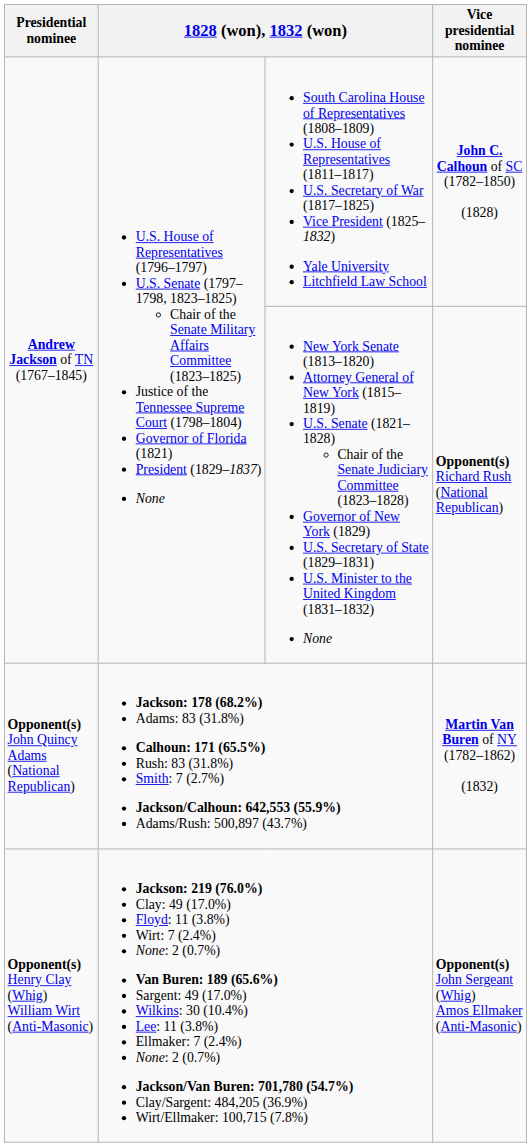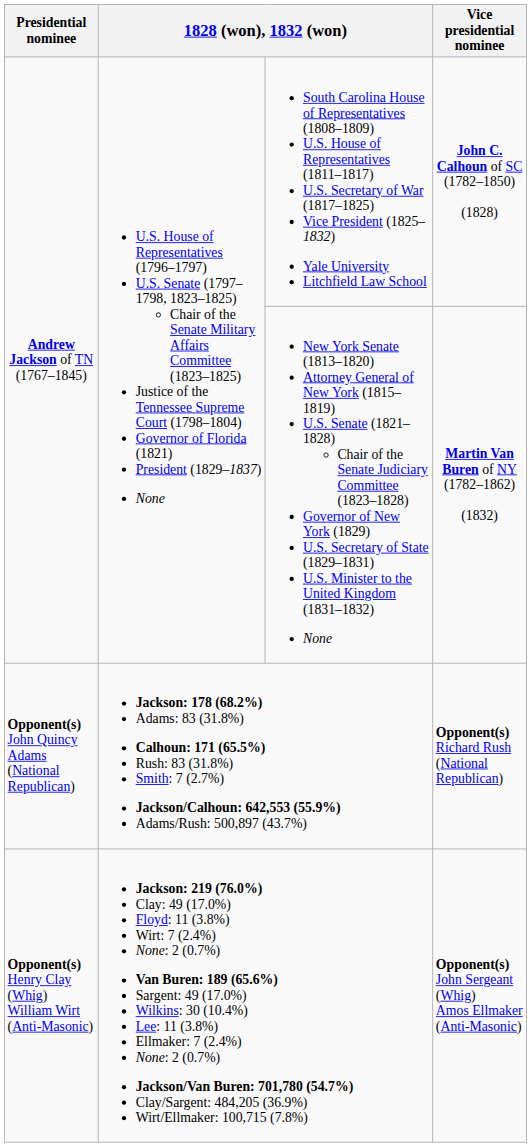(474, 484) Opponent(s) Richard Rush (National Republican) -> (480, 484) Martin Van Buren of NY (1782–1862) (1832)
(480, 755) Martin Van Buren of NY (1782–1862) (1832) -> (474, 755) Opponent(s) Richard Rush (National Republican)
